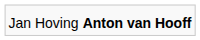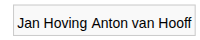(137, 22) bold -> (141, 23) normal
